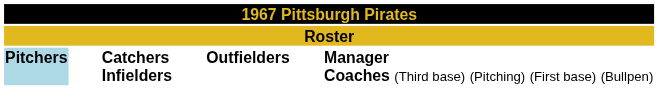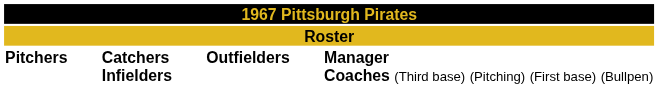(36, 58) lightblue background -> (36, 58) no background
